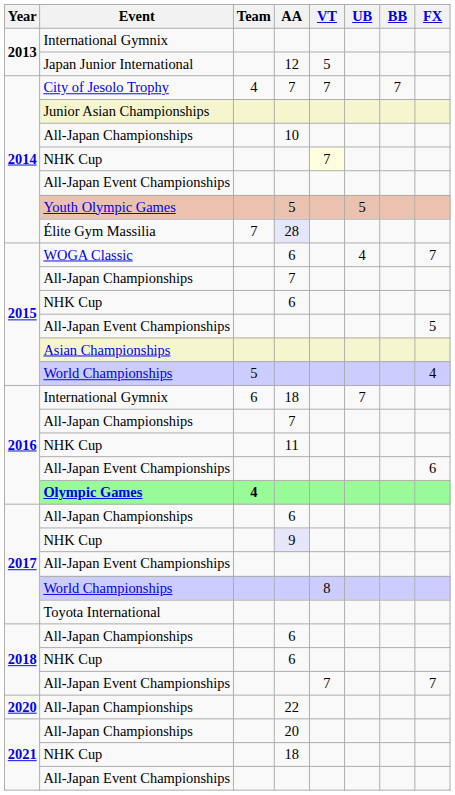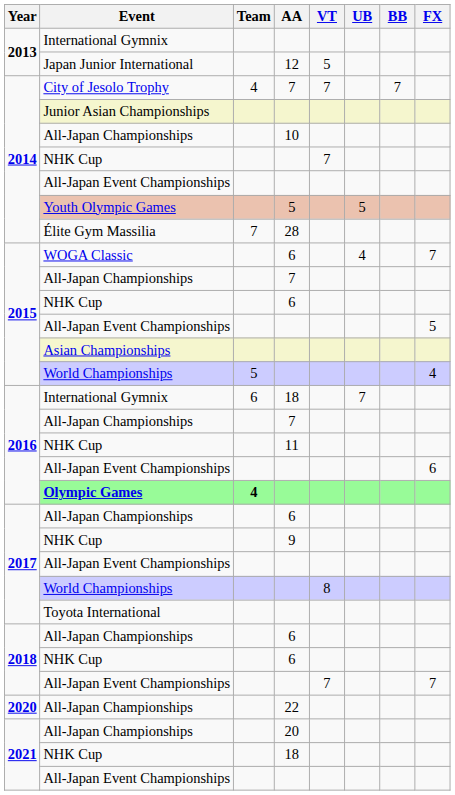(327, 159) lightyellow background -> (327, 159) no background
(292, 230) lavender background -> (292, 230) no background
(292, 540) lavender background -> (292, 540) no background
